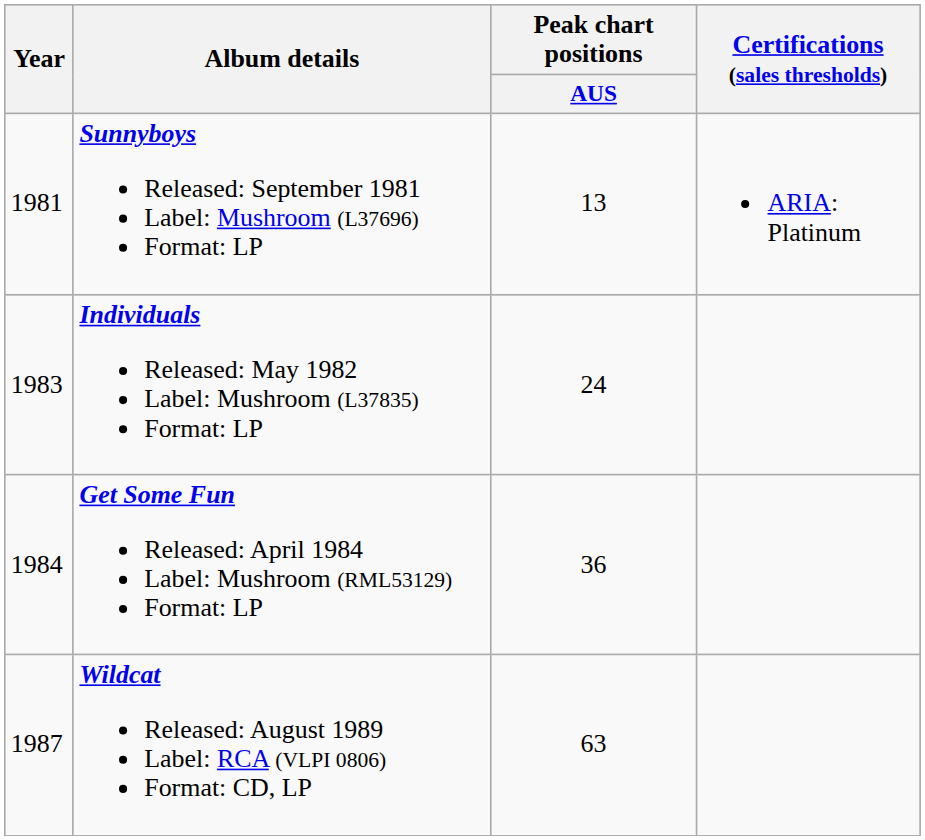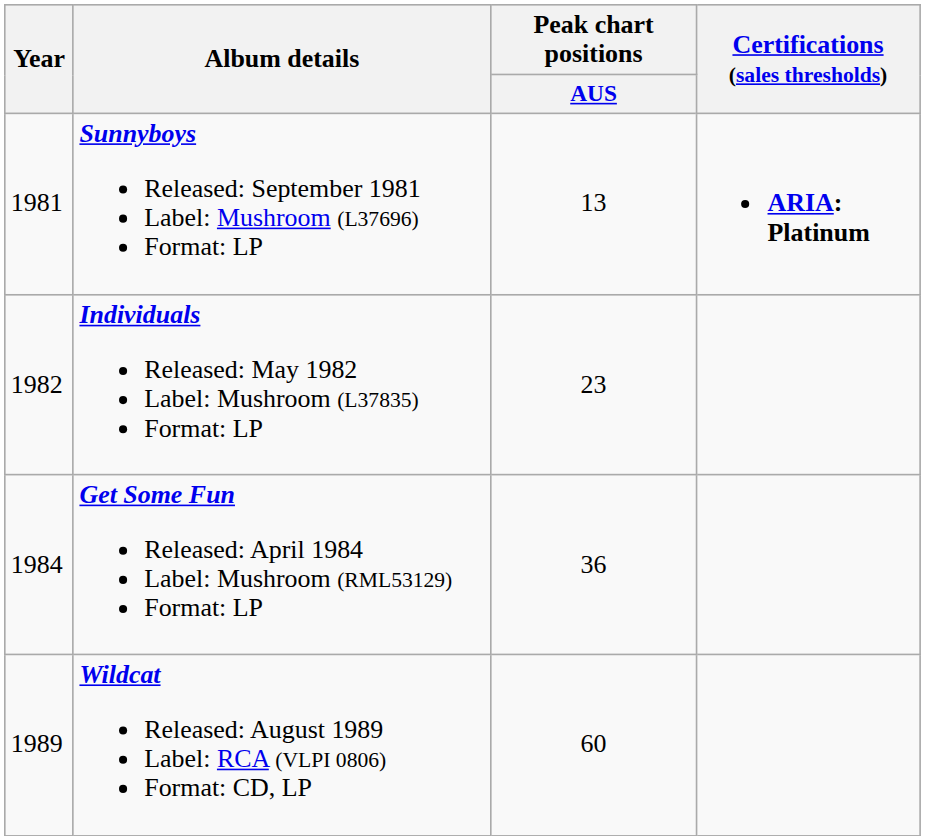(808, 218) normal -> (808, 218) bold
(37, 383) 1983 -> (37, 383) 1982
(594, 383) 24 -> (594, 383) 23
(37, 744) 1987 -> (37, 744) 1989
(594, 744) 63 -> (594, 744) 60
